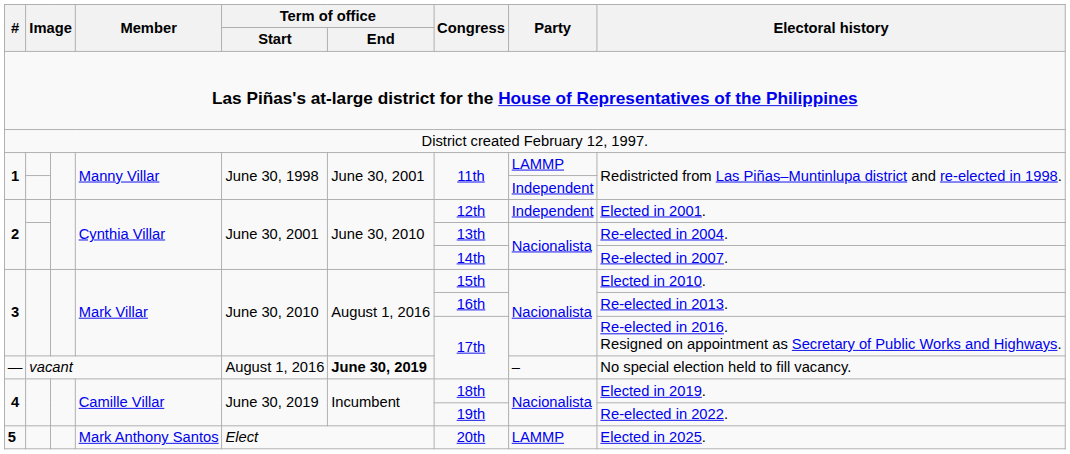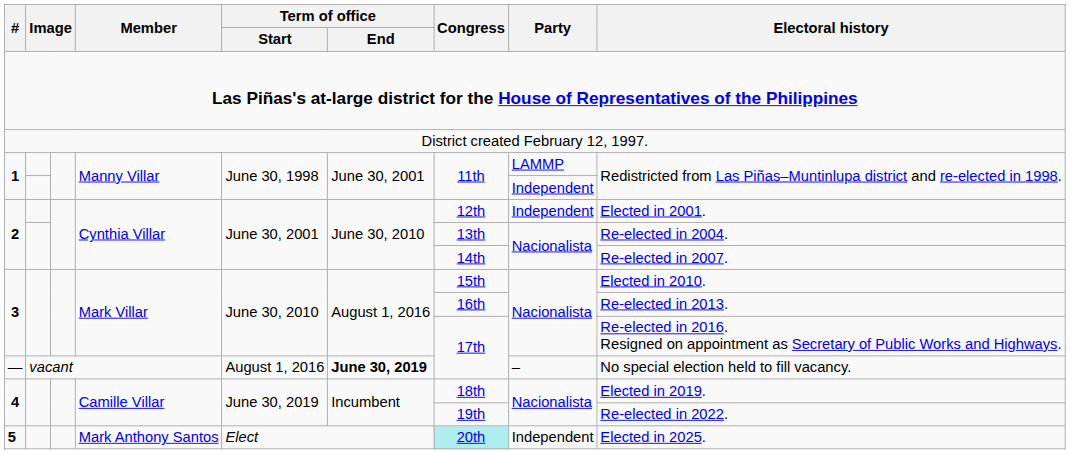(471, 437) no background -> (471, 437) paleturquoise background
(538, 437) LAMMP -> (553, 437) Independent
